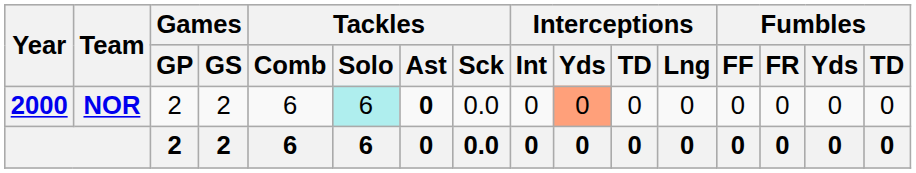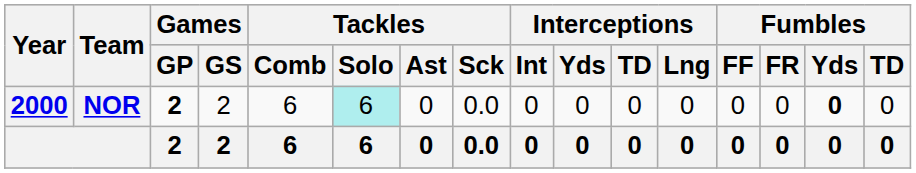(175, 106) normal -> (175, 106) bold
(426, 106) bold -> (426, 106) normal
(582, 106) lightsalmon background -> (582, 106) no background
(835, 106) normal -> (835, 106) bold
